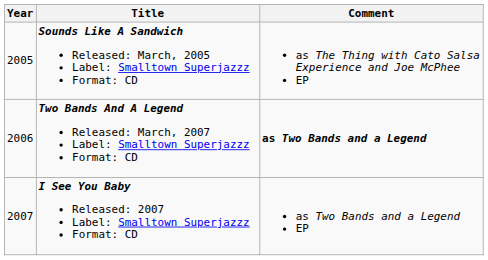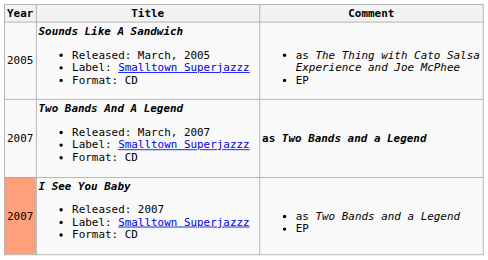(20, 138) 2006 -> (20, 138) 2007
(20, 216) no background -> (20, 216) lightsalmon background
